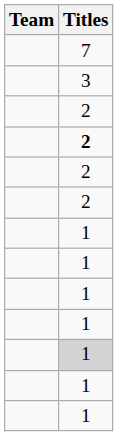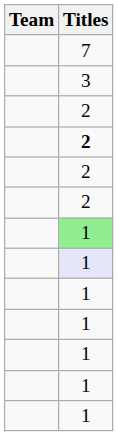(86, 232) no background -> (86, 232) lightgreen background
(86, 263) no background -> (86, 263) lavender background
(86, 354) lightgrey background -> (86, 354) no background
